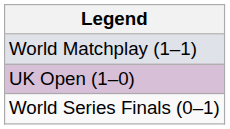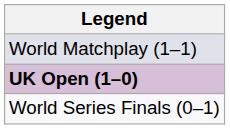(72, 78) normal -> (73, 78) bold
